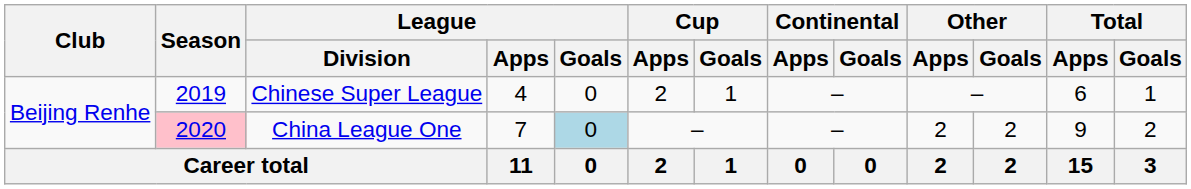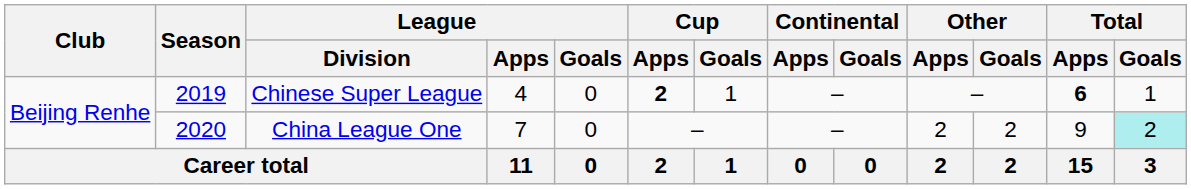(661, 93) normal -> (661, 93) bold
(1080, 93) normal -> (1080, 93) bold
(201, 129) pink background -> (201, 129) no background
(591, 129) lightblue background -> (591, 129) no background
(1150, 129) no background -> (1150, 129) paleturquoise background
